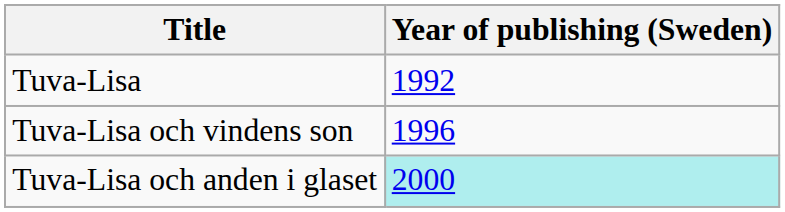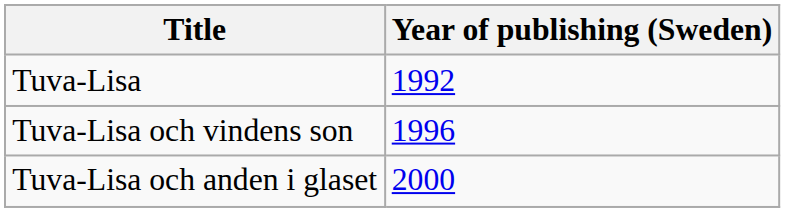(423, 180) paleturquoise background -> (423, 180) no background
